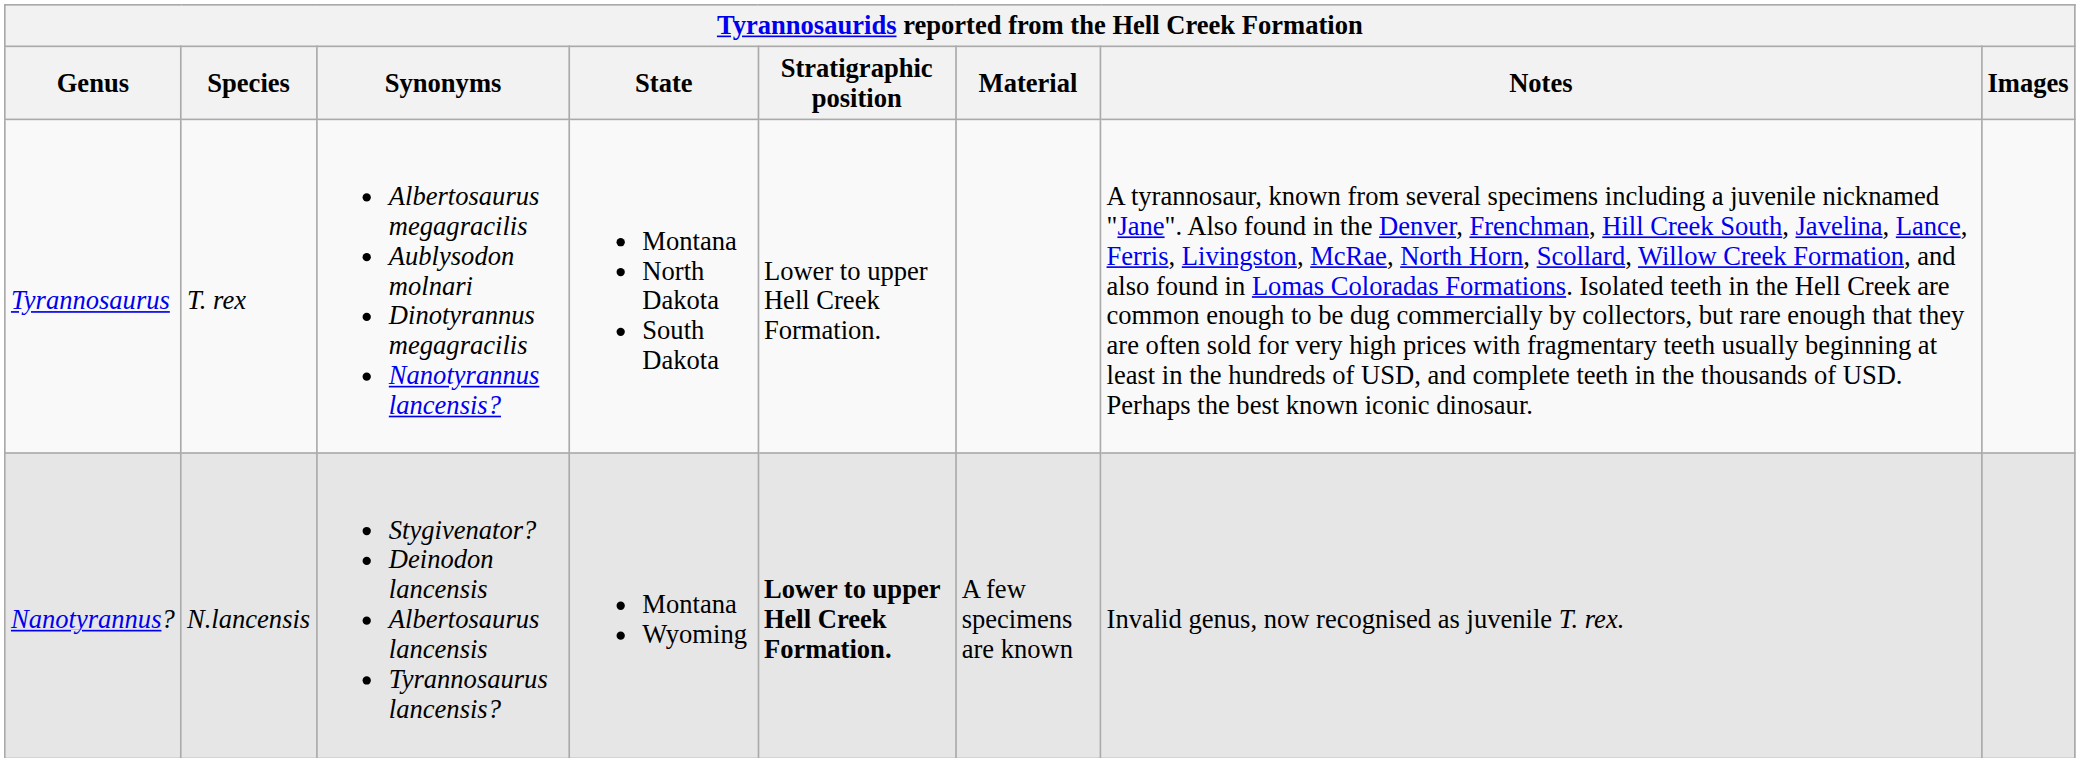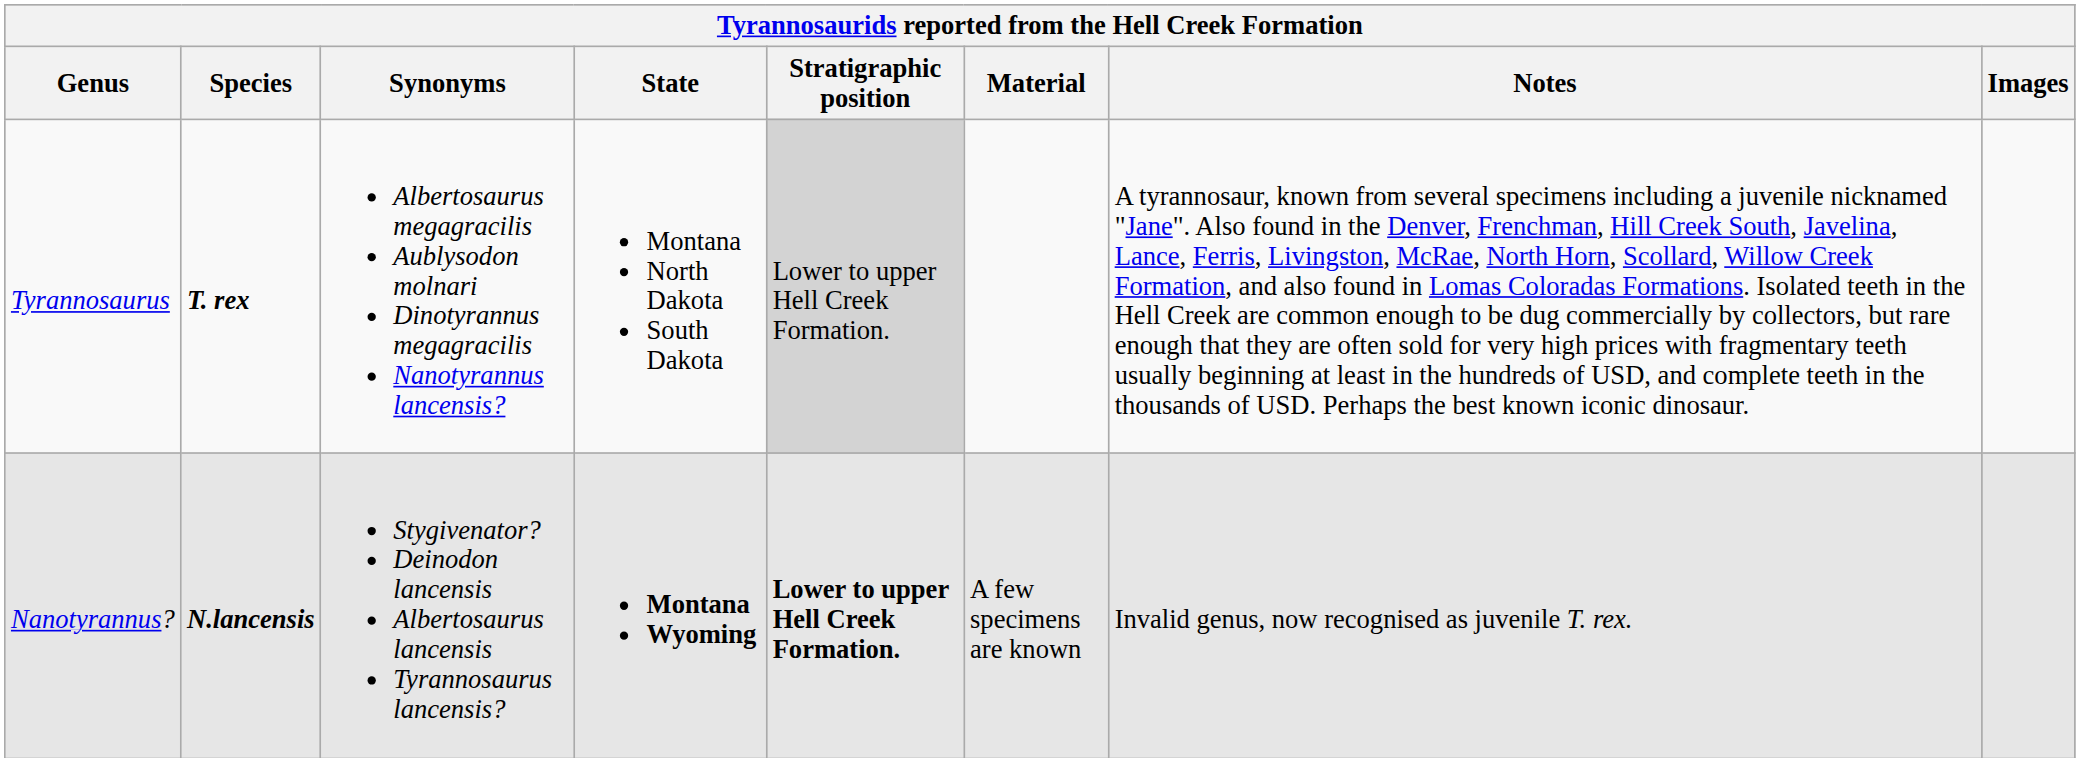(216, 300) normal -> (218, 300) bold
(846, 300) no background -> (855, 300) lightgrey background
(249, 620) normal -> (251, 620) bold
(664, 620) normal -> (670, 620) bold
